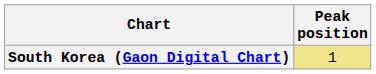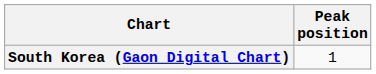(332, 57) khaki background -> (332, 57) no background
